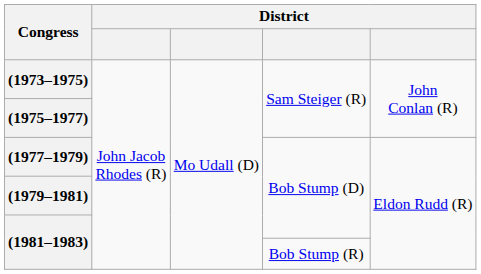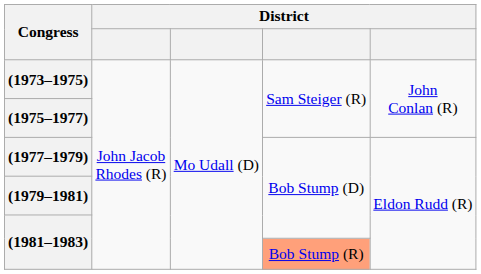(316, 254) no background -> (316, 254) lightsalmon background
